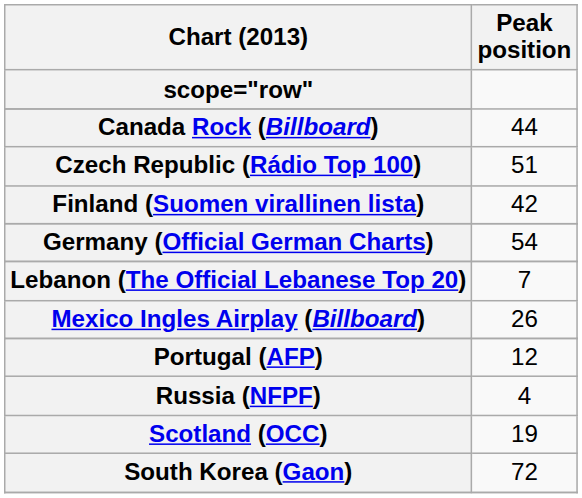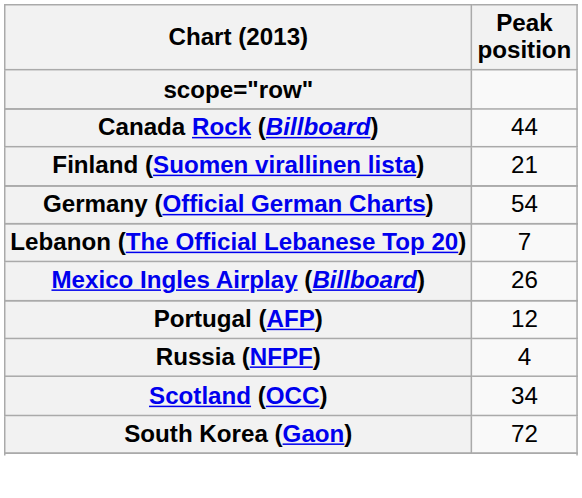- row: (238, 165)
(524, 204) 42 -> (524, 165) 21
(524, 434) 19 -> (524, 395) 34
